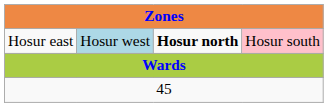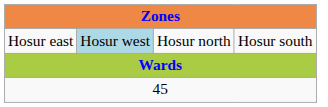(198, 41) bold -> (194, 41) normal
(283, 41) pink background -> (275, 41) no background
